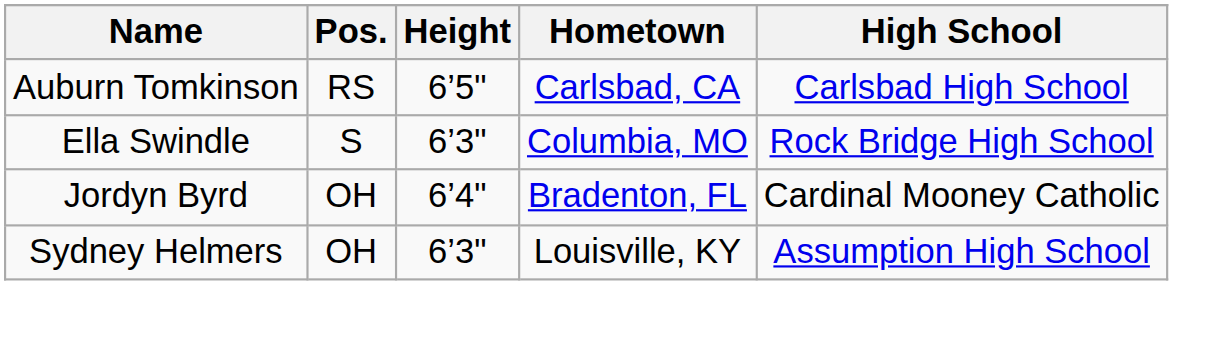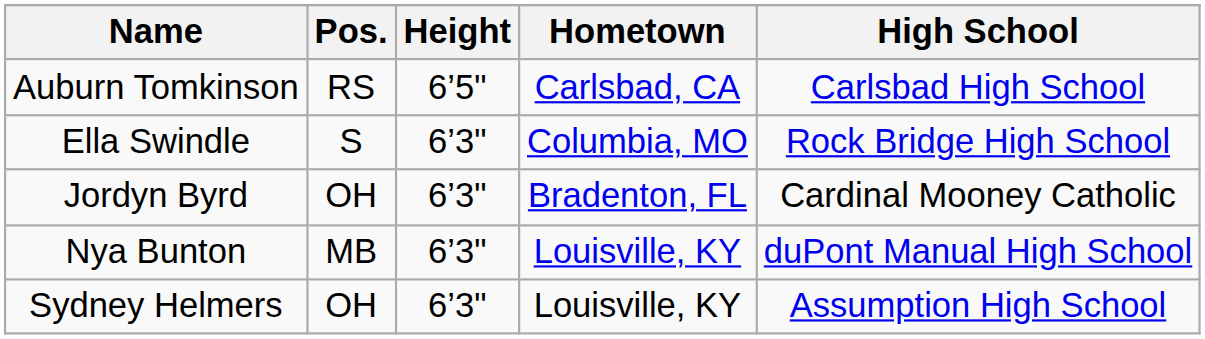(457, 196) 6’4" -> (457, 196) 6’3"
+ row: (156, 251)
